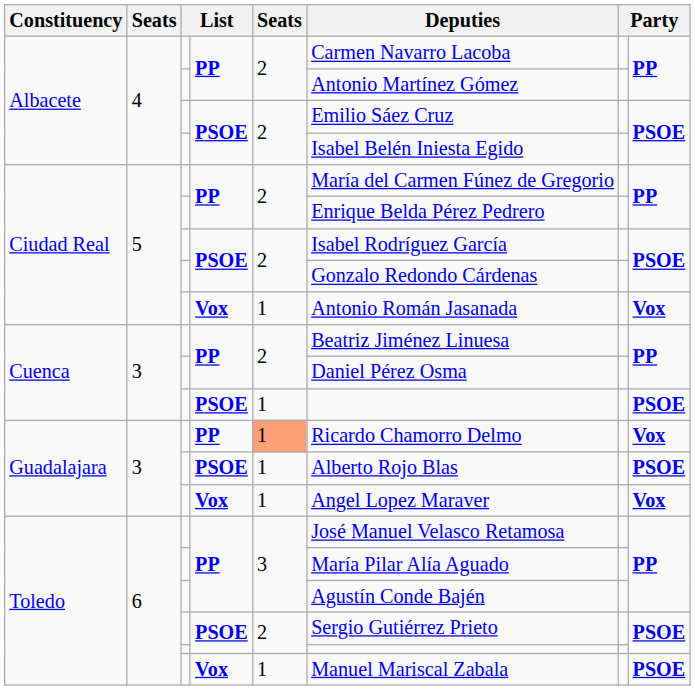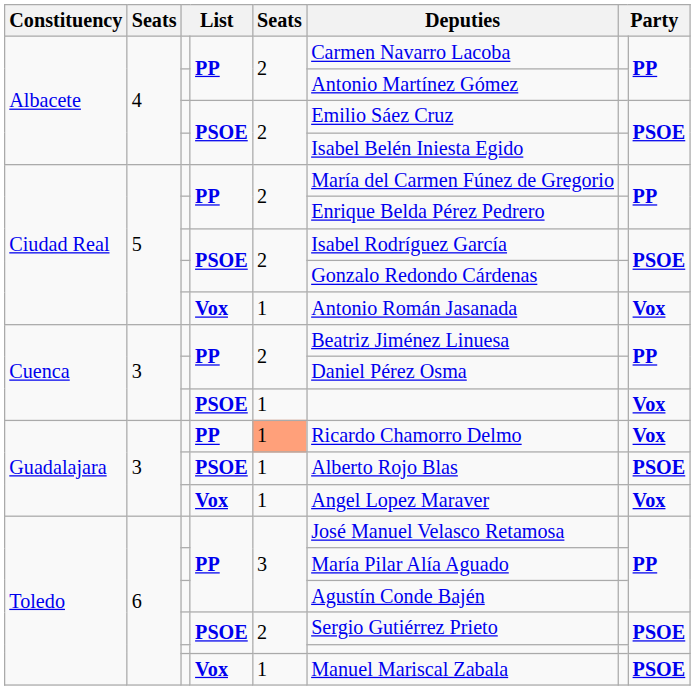(659, 404) PSOE -> (649, 404) Vox
